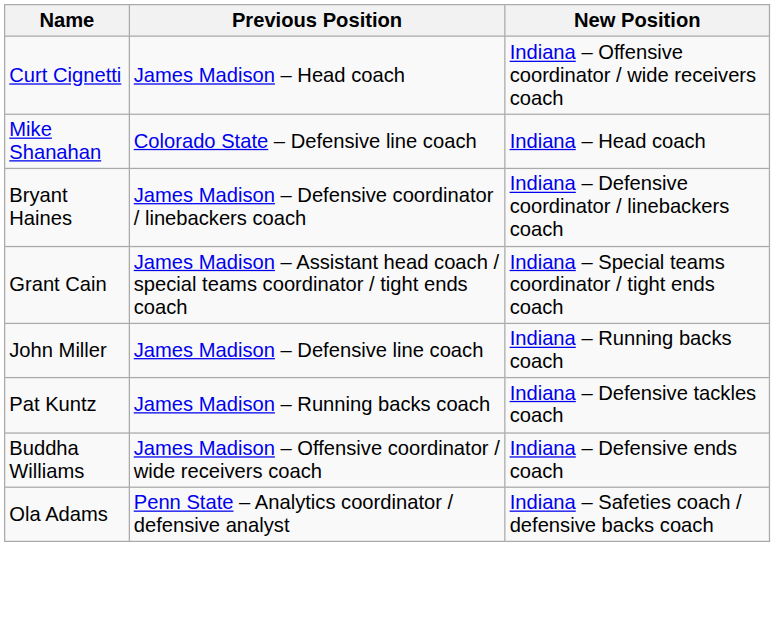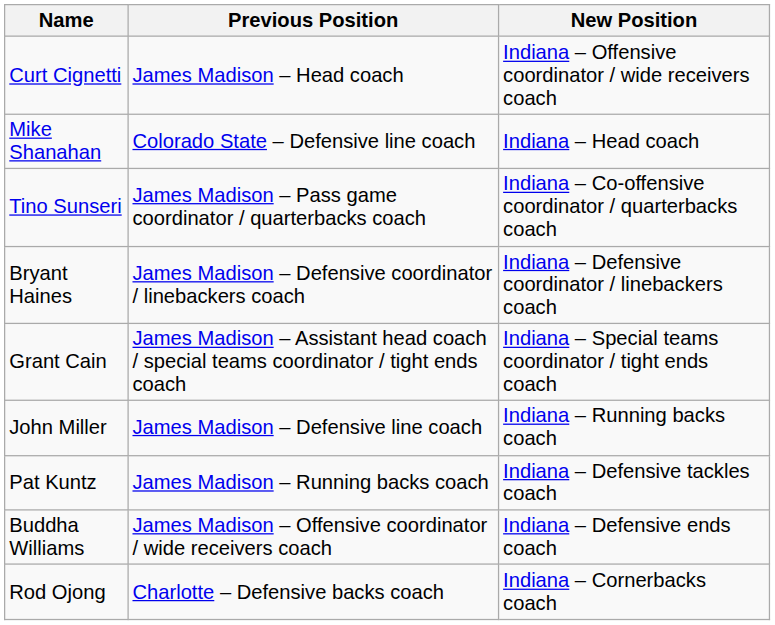+ row: (65, 207)
+ row: (57, 591)
- row: (59, 514)
